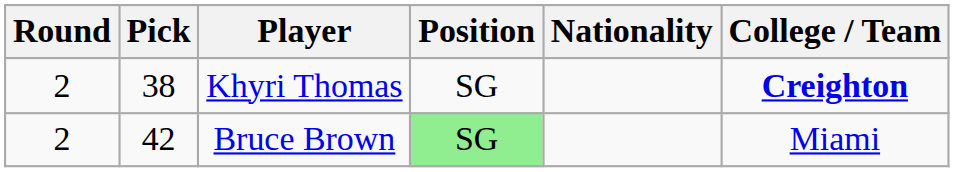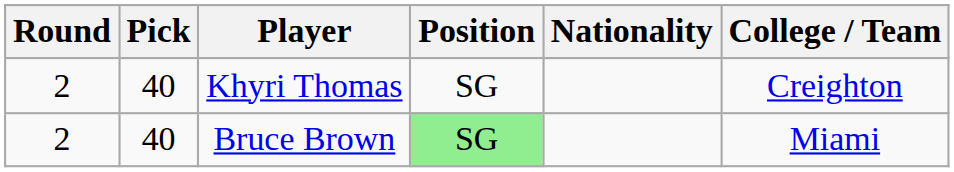(159, 85) 38 -> (159, 85) 40
(835, 85) bold -> (835, 85) normal
(159, 138) 42 -> (159, 138) 40
